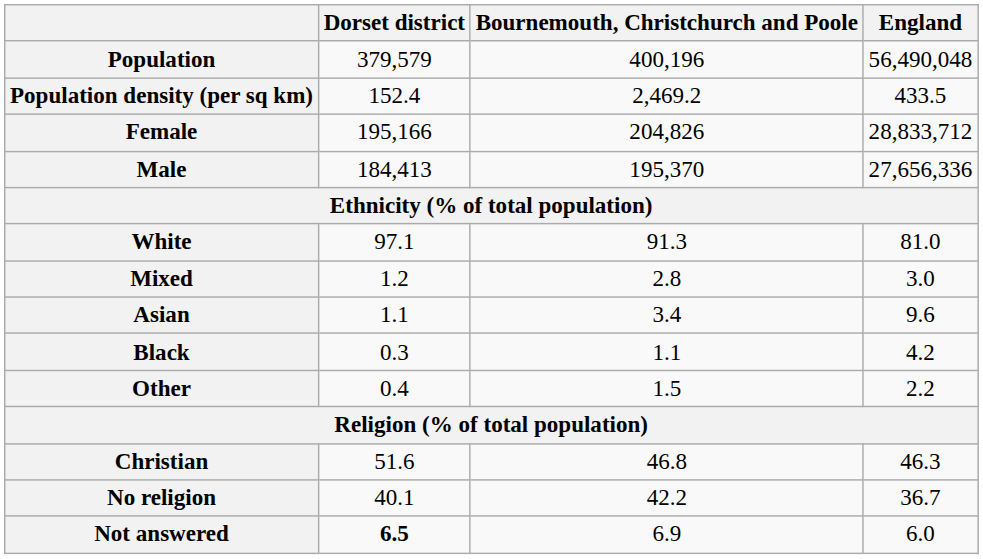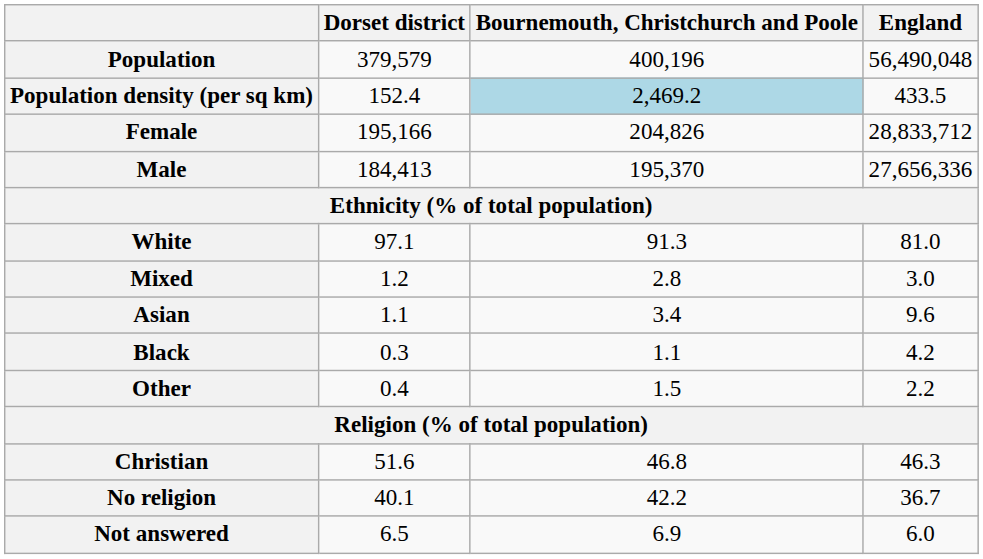(667, 95) no background -> (667, 95) lightblue background
(394, 534) bold -> (394, 534) normal
